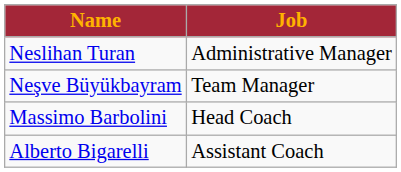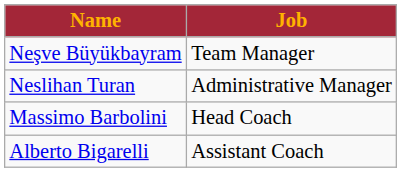rows swapped: (72, 53) <-> (96, 85)
